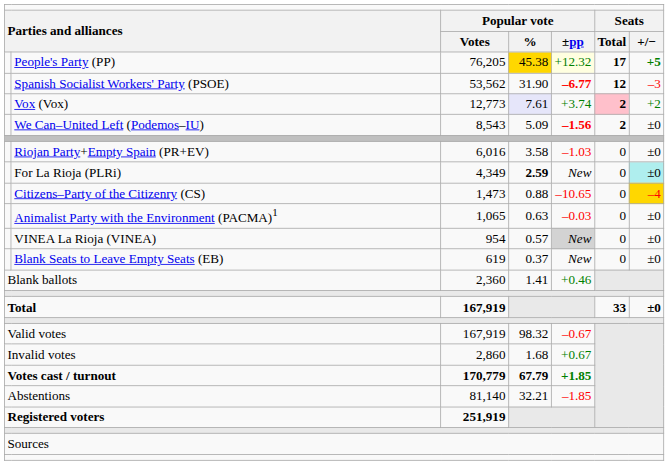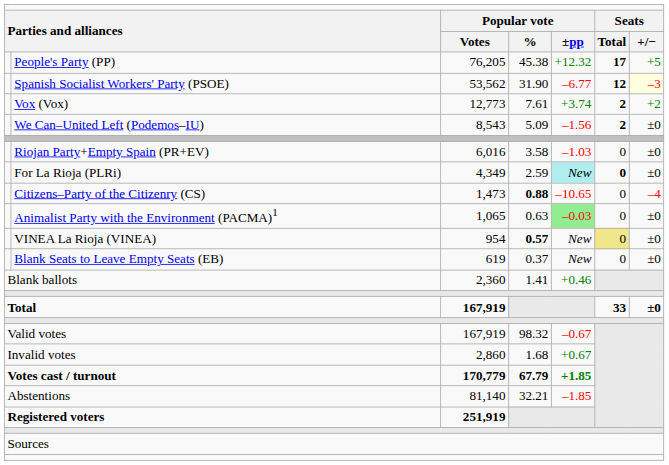(534, 62) gold background -> (534, 62) no background
(573, 62) lightyellow background -> (573, 62) no background
(654, 62) bold -> (654, 62) normal
(577, 83) bold -> (577, 83) normal
(654, 83) no background -> (654, 83) lightyellow background
(537, 104) lavender background -> (537, 104) no background
(623, 104) pink background -> (623, 104) no background
(577, 124) bold -> (577, 124) normal
(537, 172) bold -> (537, 172) normal
(580, 172) no background -> (580, 172) paleturquoise background
(623, 172) normal -> (623, 172) bold
(654, 172) paleturquoise background -> (654, 172) no background
(537, 193) normal -> (537, 193) bold
(654, 193) gold background -> (654, 193) no background
(577, 216) no background -> (577, 216) lightgreen background
(537, 238) normal -> (537, 238) bold
(580, 238) lightgrey background -> (580, 238) no background
(623, 238) no background -> (623, 238) khaki background
